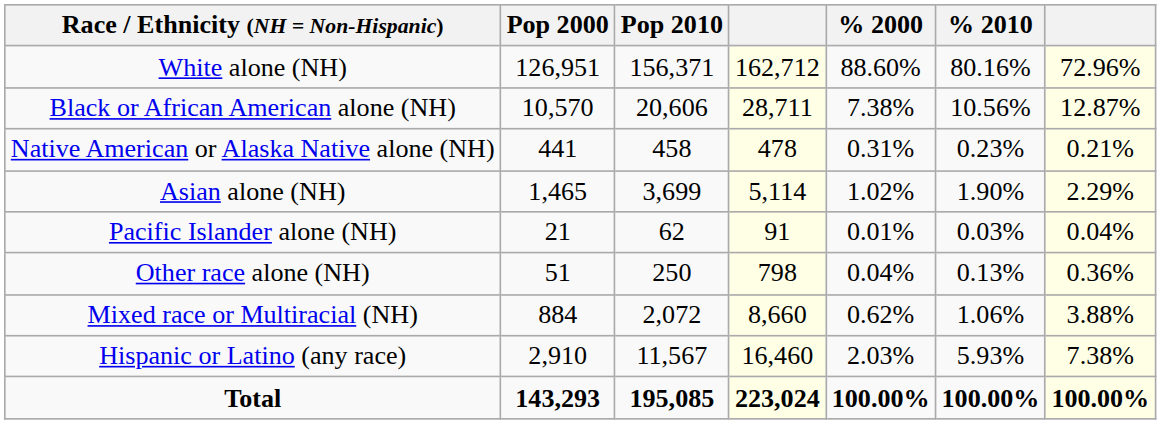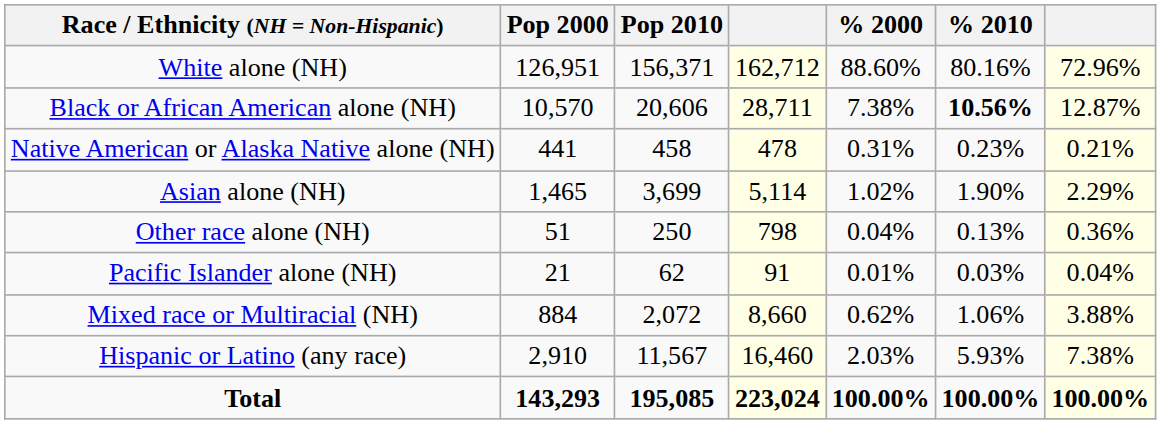(990, 107) normal -> (990, 107) bold
rows swapped: (253, 231) <-> (253, 273)
